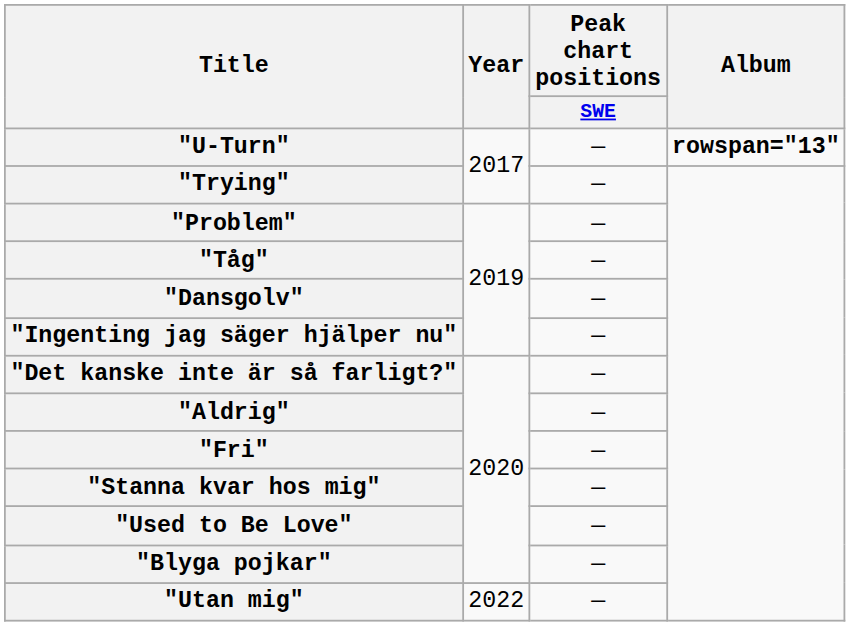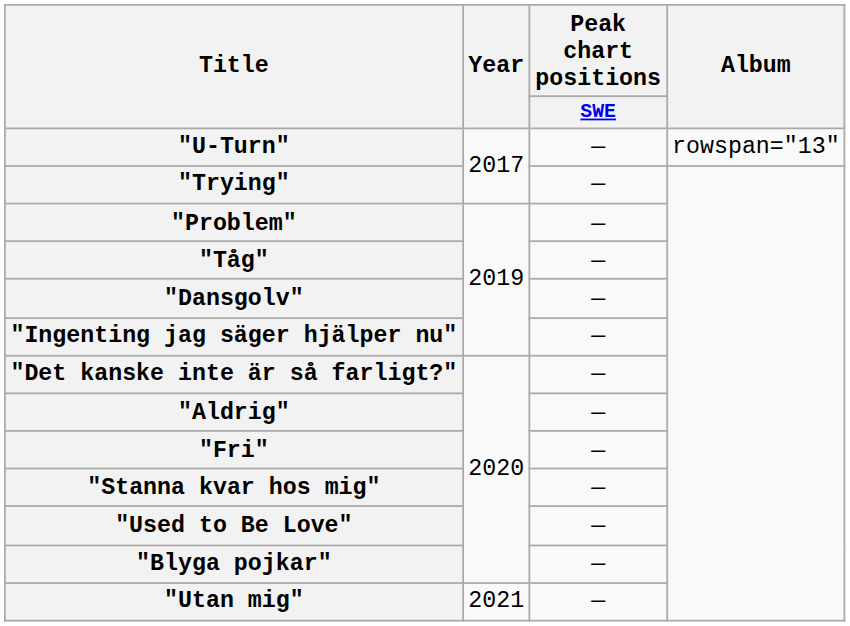(756, 147) bold -> (756, 147) normal
(496, 602) 2022 -> (496, 602) 2021
